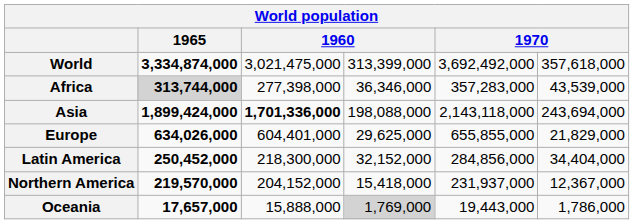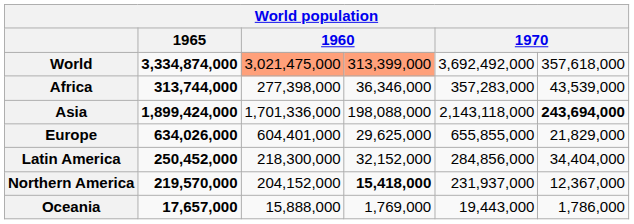(293, 64) no background -> (293, 64) lightsalmon background
(389, 64) no background -> (389, 64) lightsalmon background
(196, 87) lightgrey background -> (196, 87) no background
(293, 111) bold -> (293, 111) normal
(583, 111) normal -> (583, 111) bold
(394, 183) normal -> (394, 183) bold
(398, 207) lightgrey background -> (398, 207) no background
